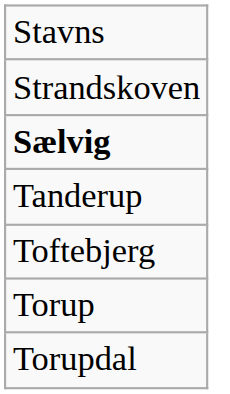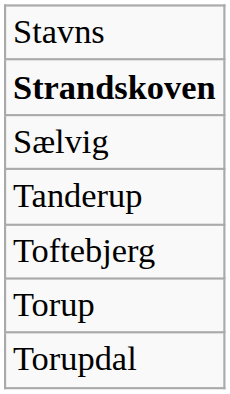(107, 86) normal -> (114, 86) bold
(62, 141) bold -> (61, 141) normal
